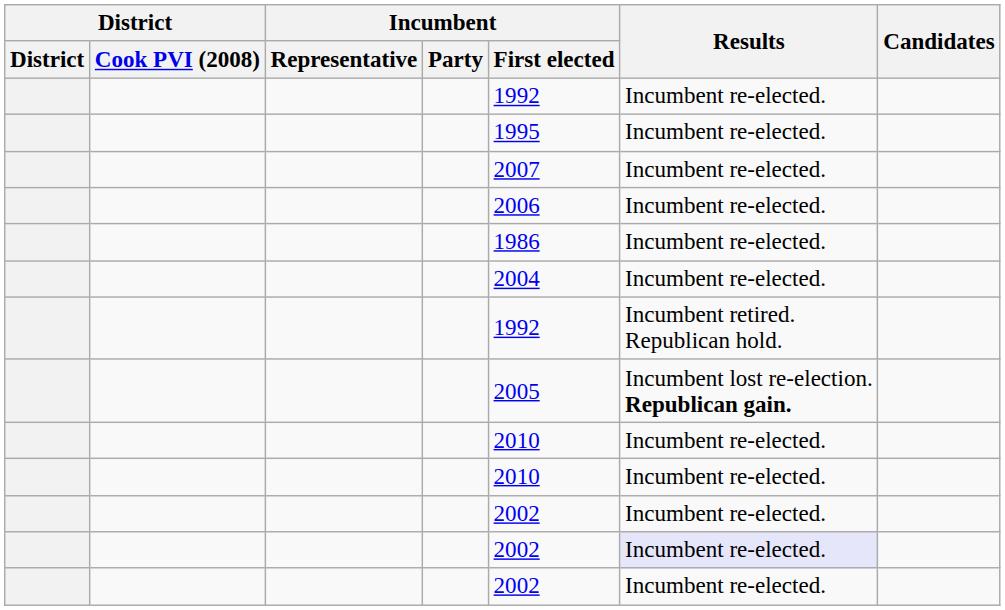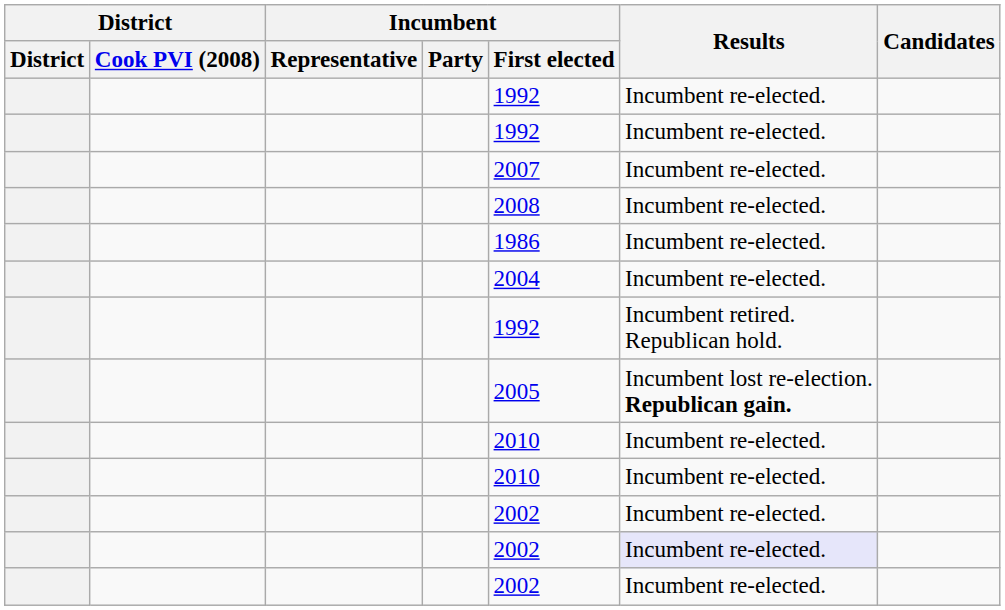(517, 132) 1995 -> (517, 132) 1992
(517, 205) 2006 -> (517, 205) 2008
